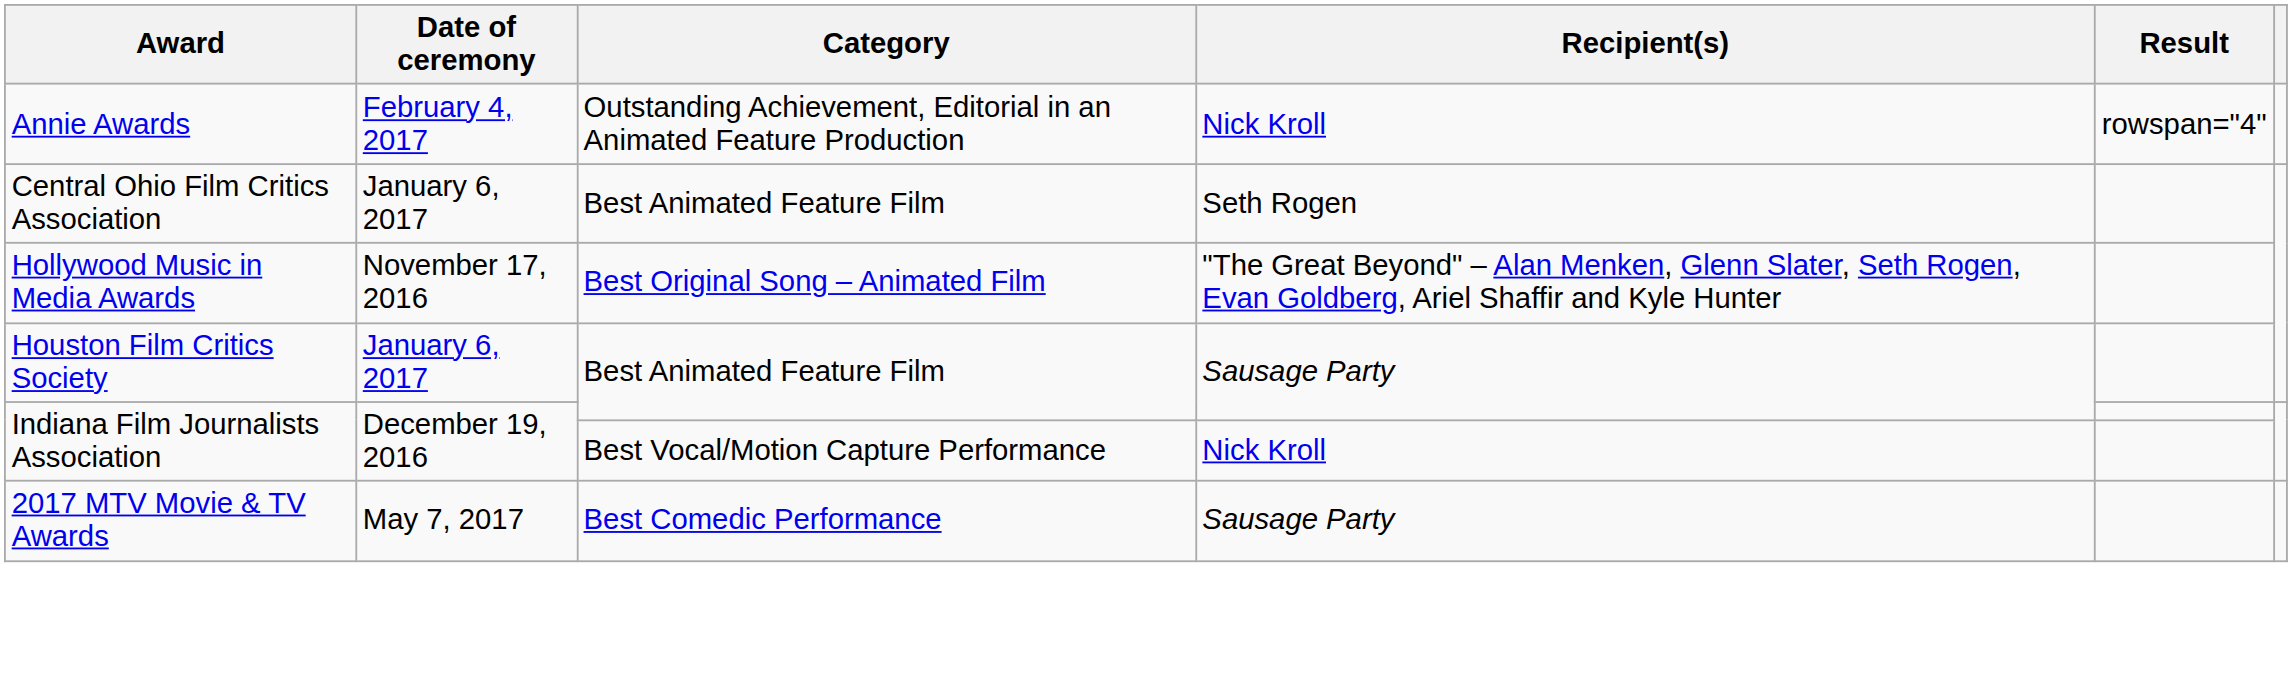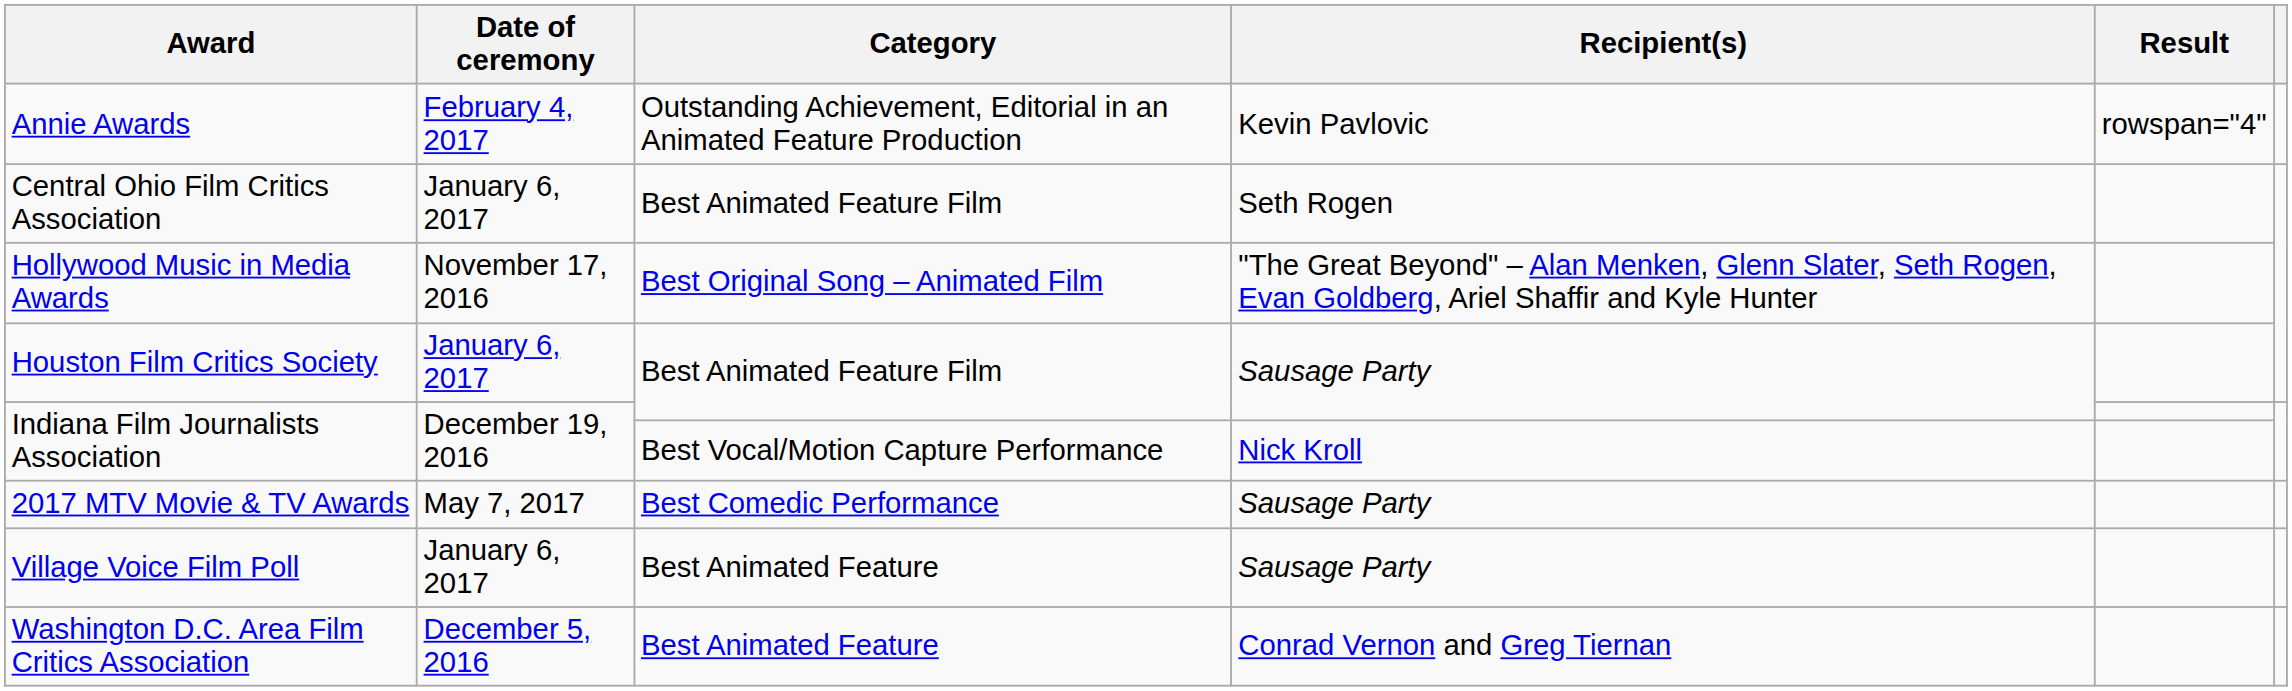(1264, 123) Nick Kroll -> (1334, 123) Kevin Pavlovic
+ row: (155, 566)
+ row: (188, 646)
